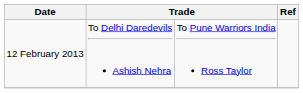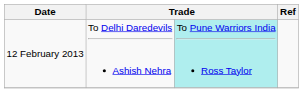(226, 49) no background -> (226, 49) paleturquoise background
